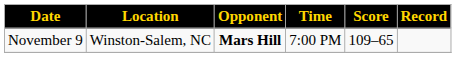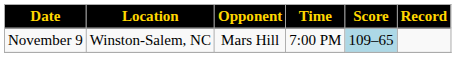(250, 40) bold -> (250, 40) normal
(371, 40) no background -> (371, 40) lightblue background
